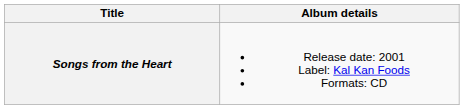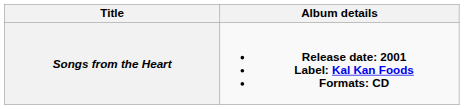(339, 70) normal -> (339, 70) bold
